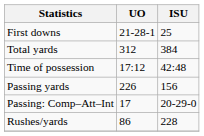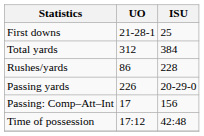rows swapped: (37, 121) <-> (51, 67)
(169, 85) 156 -> (178, 85) 20-29-0
(178, 103) 20-29-0 -> (169, 103) 156
